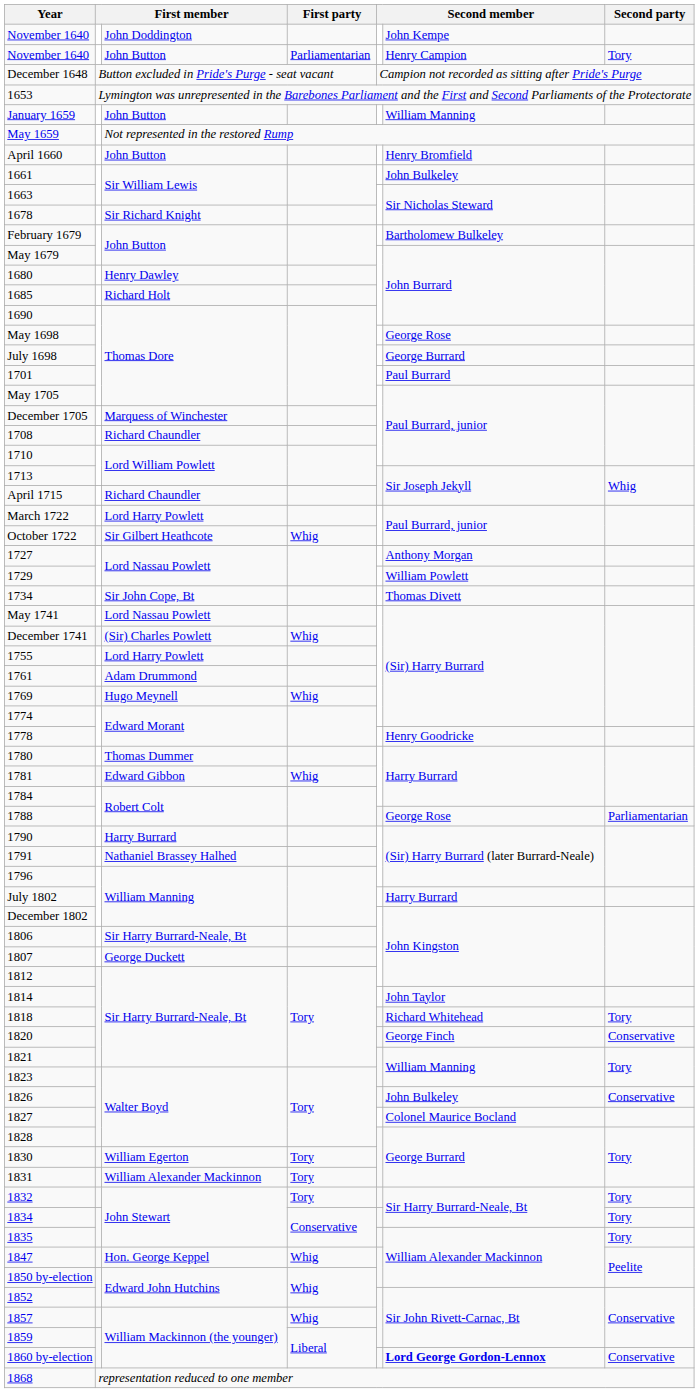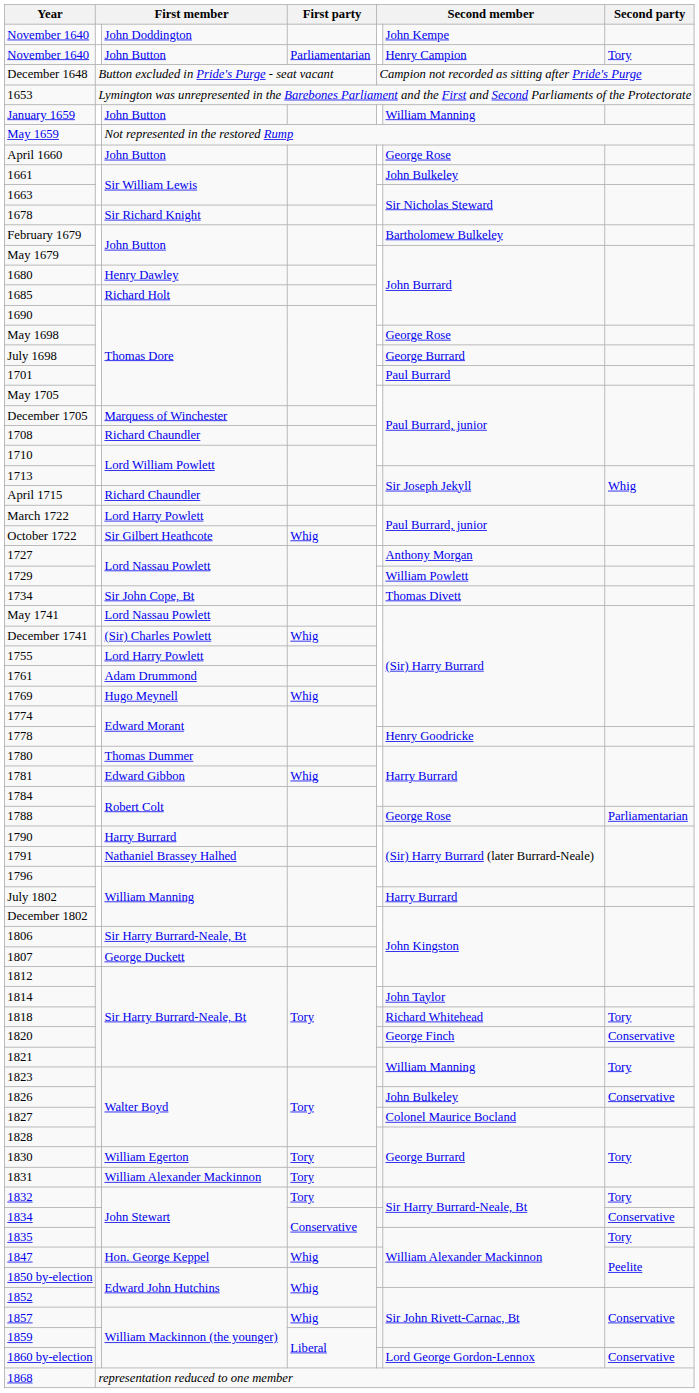(429, 154) Henry Bromfield -> (418, 154) George Rose
(620, 1217) Tory -> (641, 1217) Conservative
(466, 1357) bold -> (460, 1357) normal
